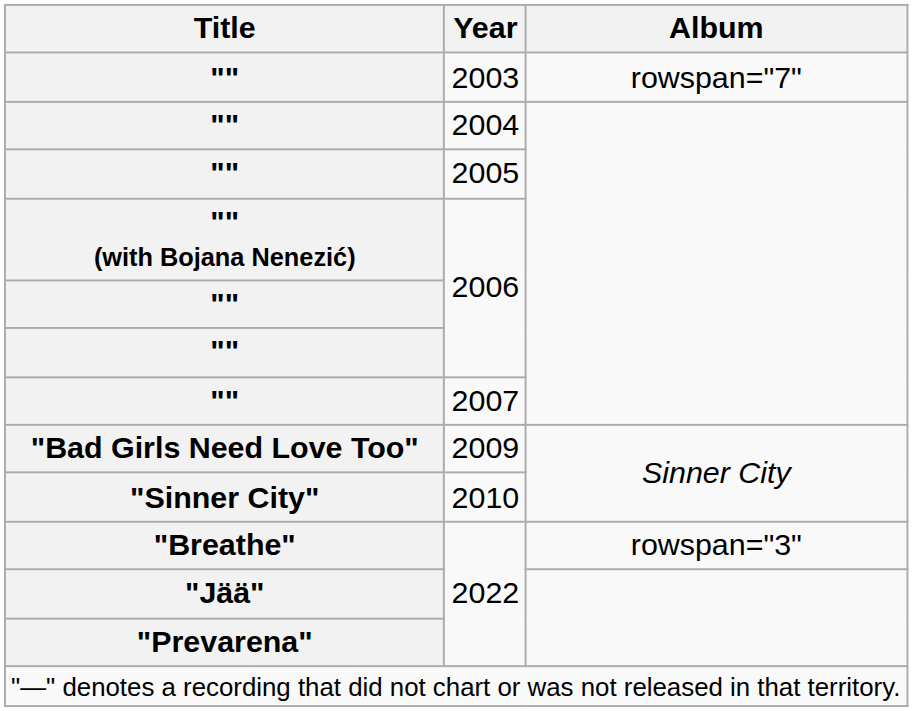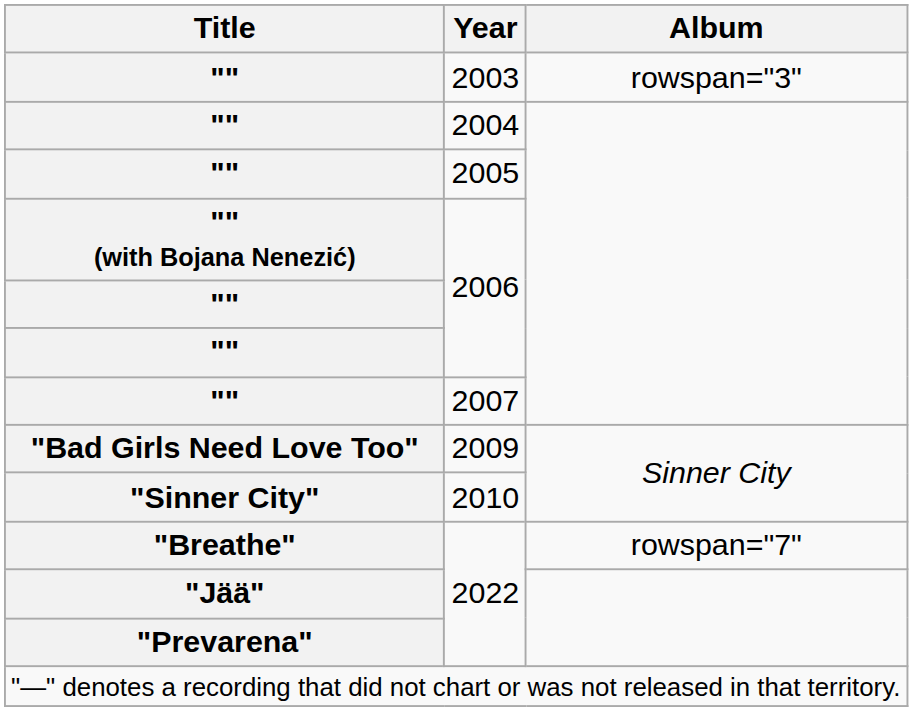(716, 76) rowspan="7" -> (716, 76) rowspan="3"
(716, 544) rowspan="3" -> (716, 544) rowspan="7"
